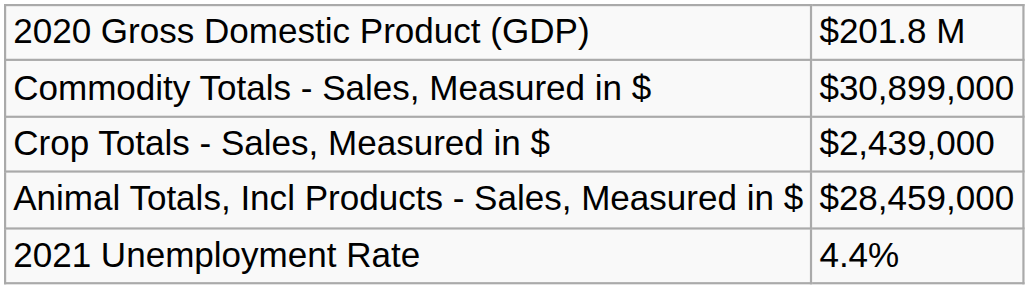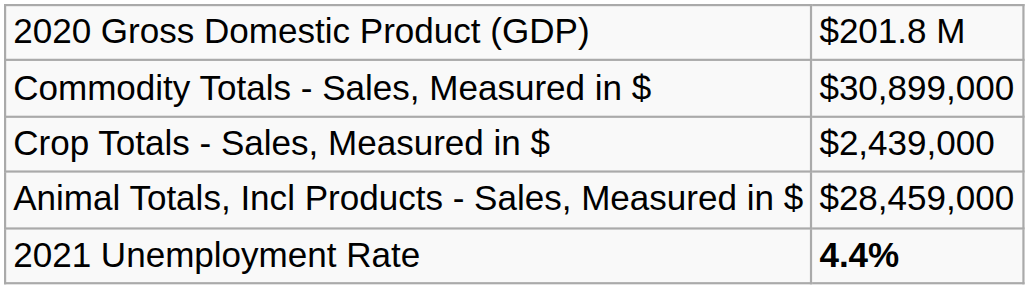(859, 254) normal -> (859, 254) bold
